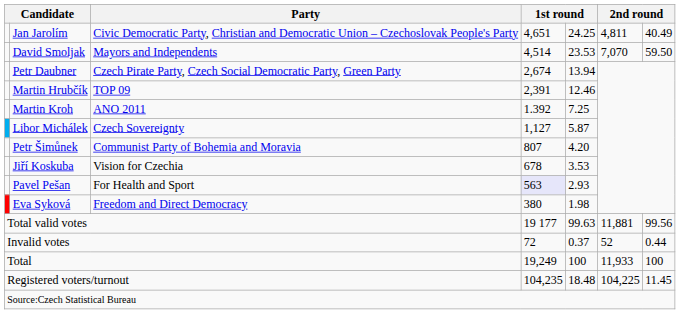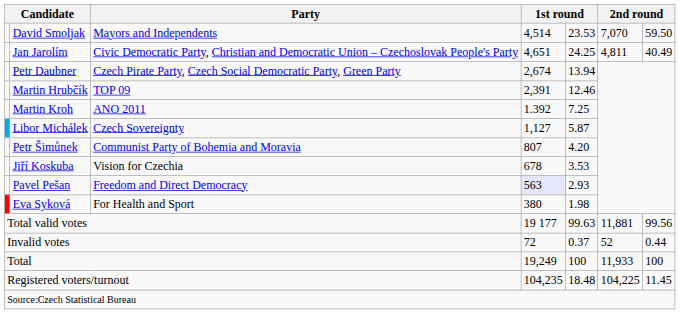rows swapped: (40, 33) <-> (49, 52)
(144, 185) For Health and Sport -> (170, 185) Freedom and Direct Democracy
(170, 204) Freedom and Direct Democracy -> (144, 204) For Health and Sport
